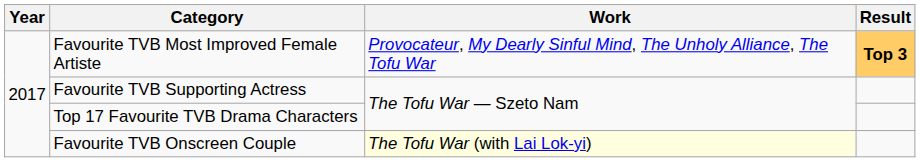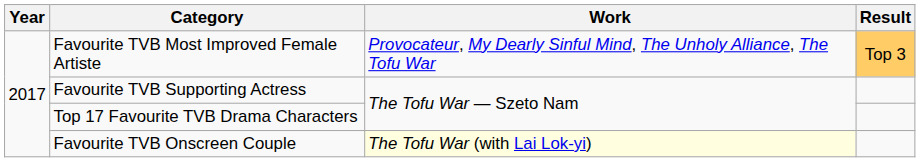(885, 53) bold -> (885, 53) normal
